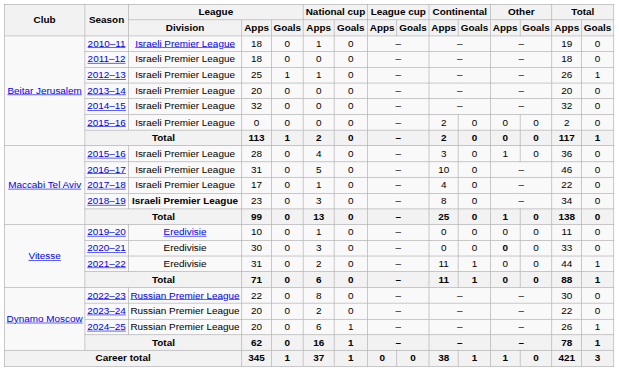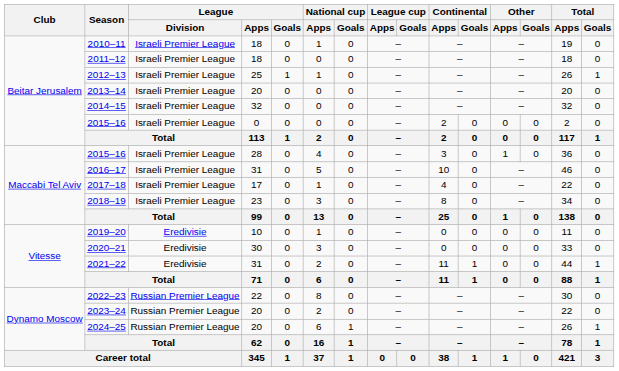(185, 201) bold -> (185, 201) normal
(505, 248) bold -> (505, 248) normal
